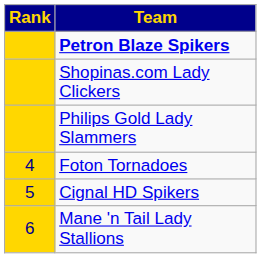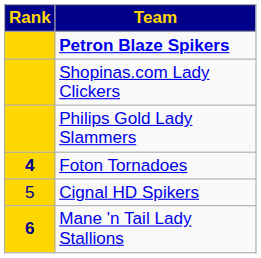(30, 165) normal -> (30, 165) bold
(30, 229) normal -> (30, 229) bold
